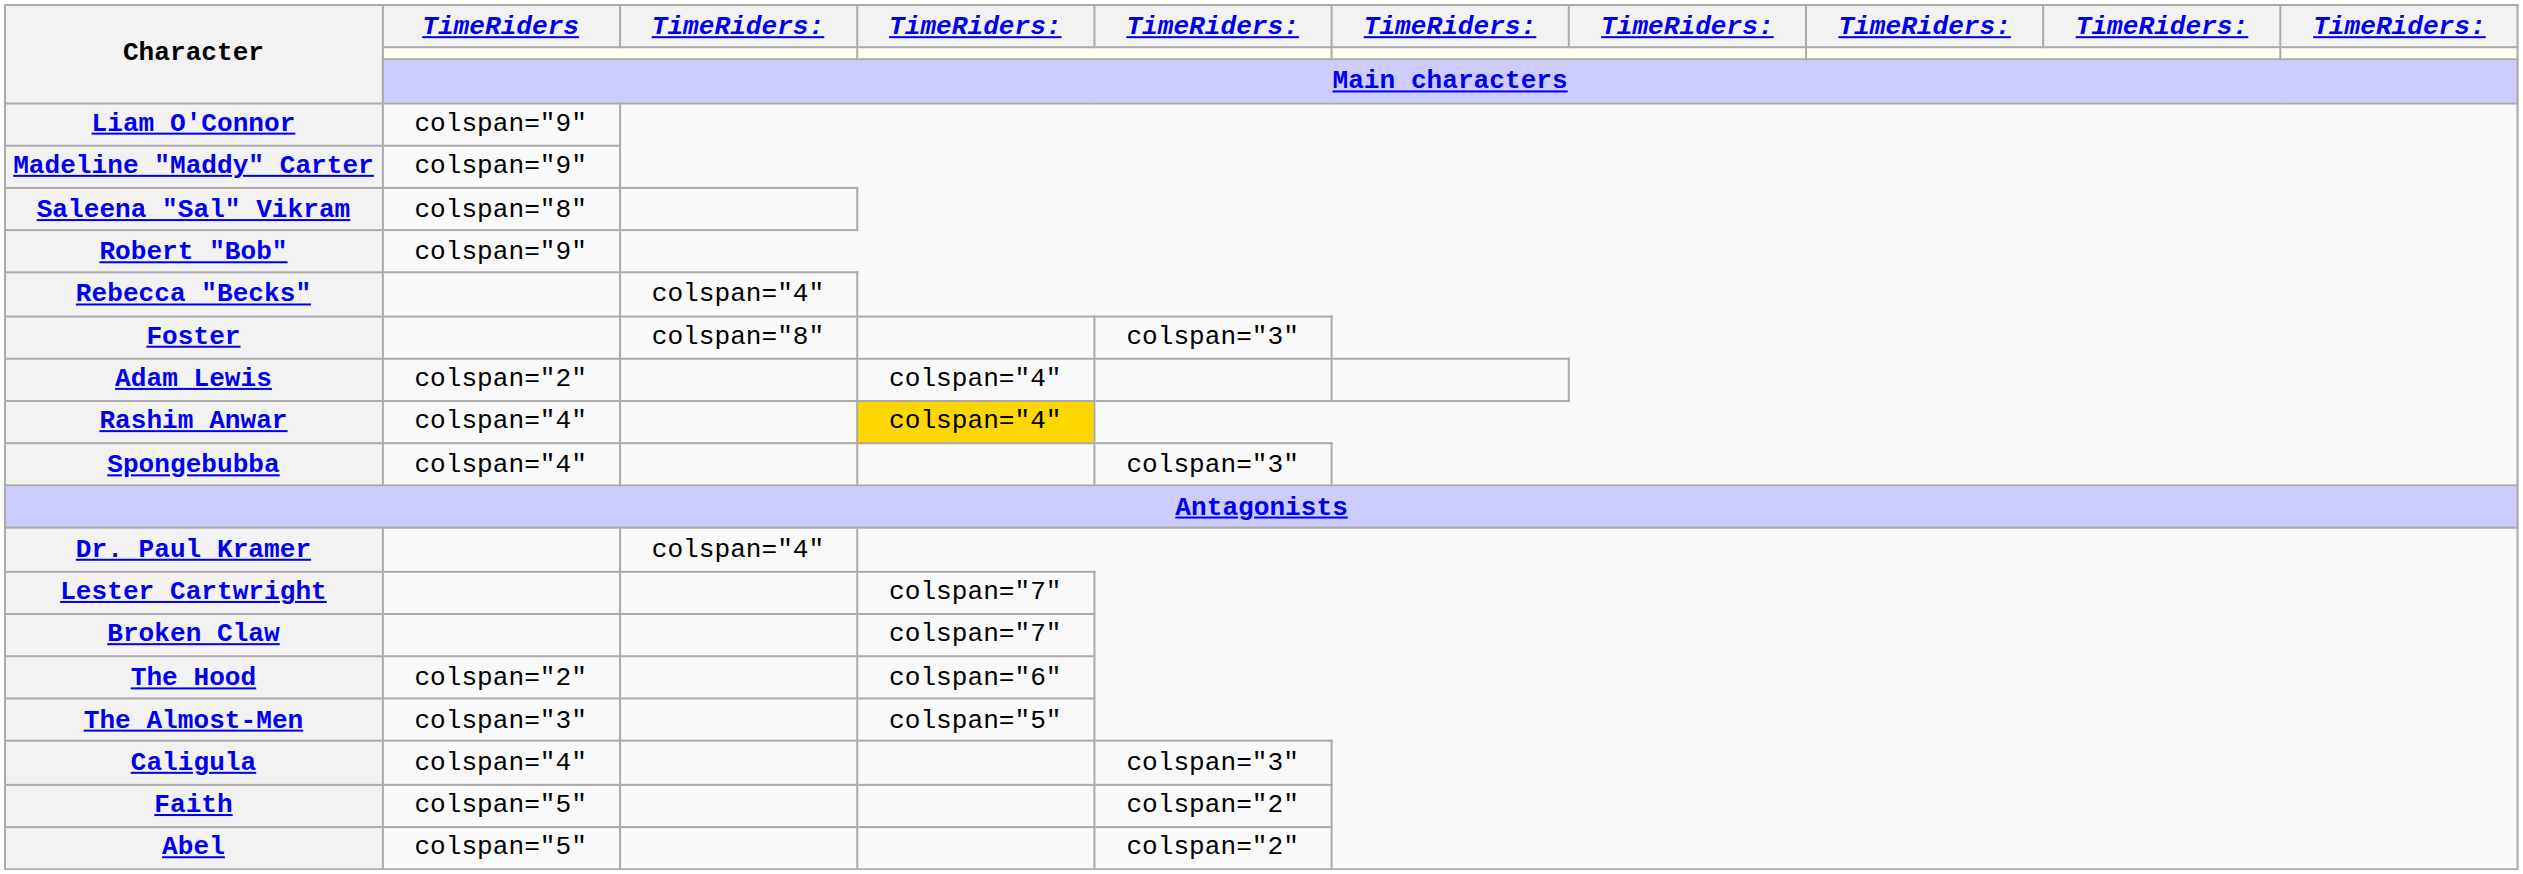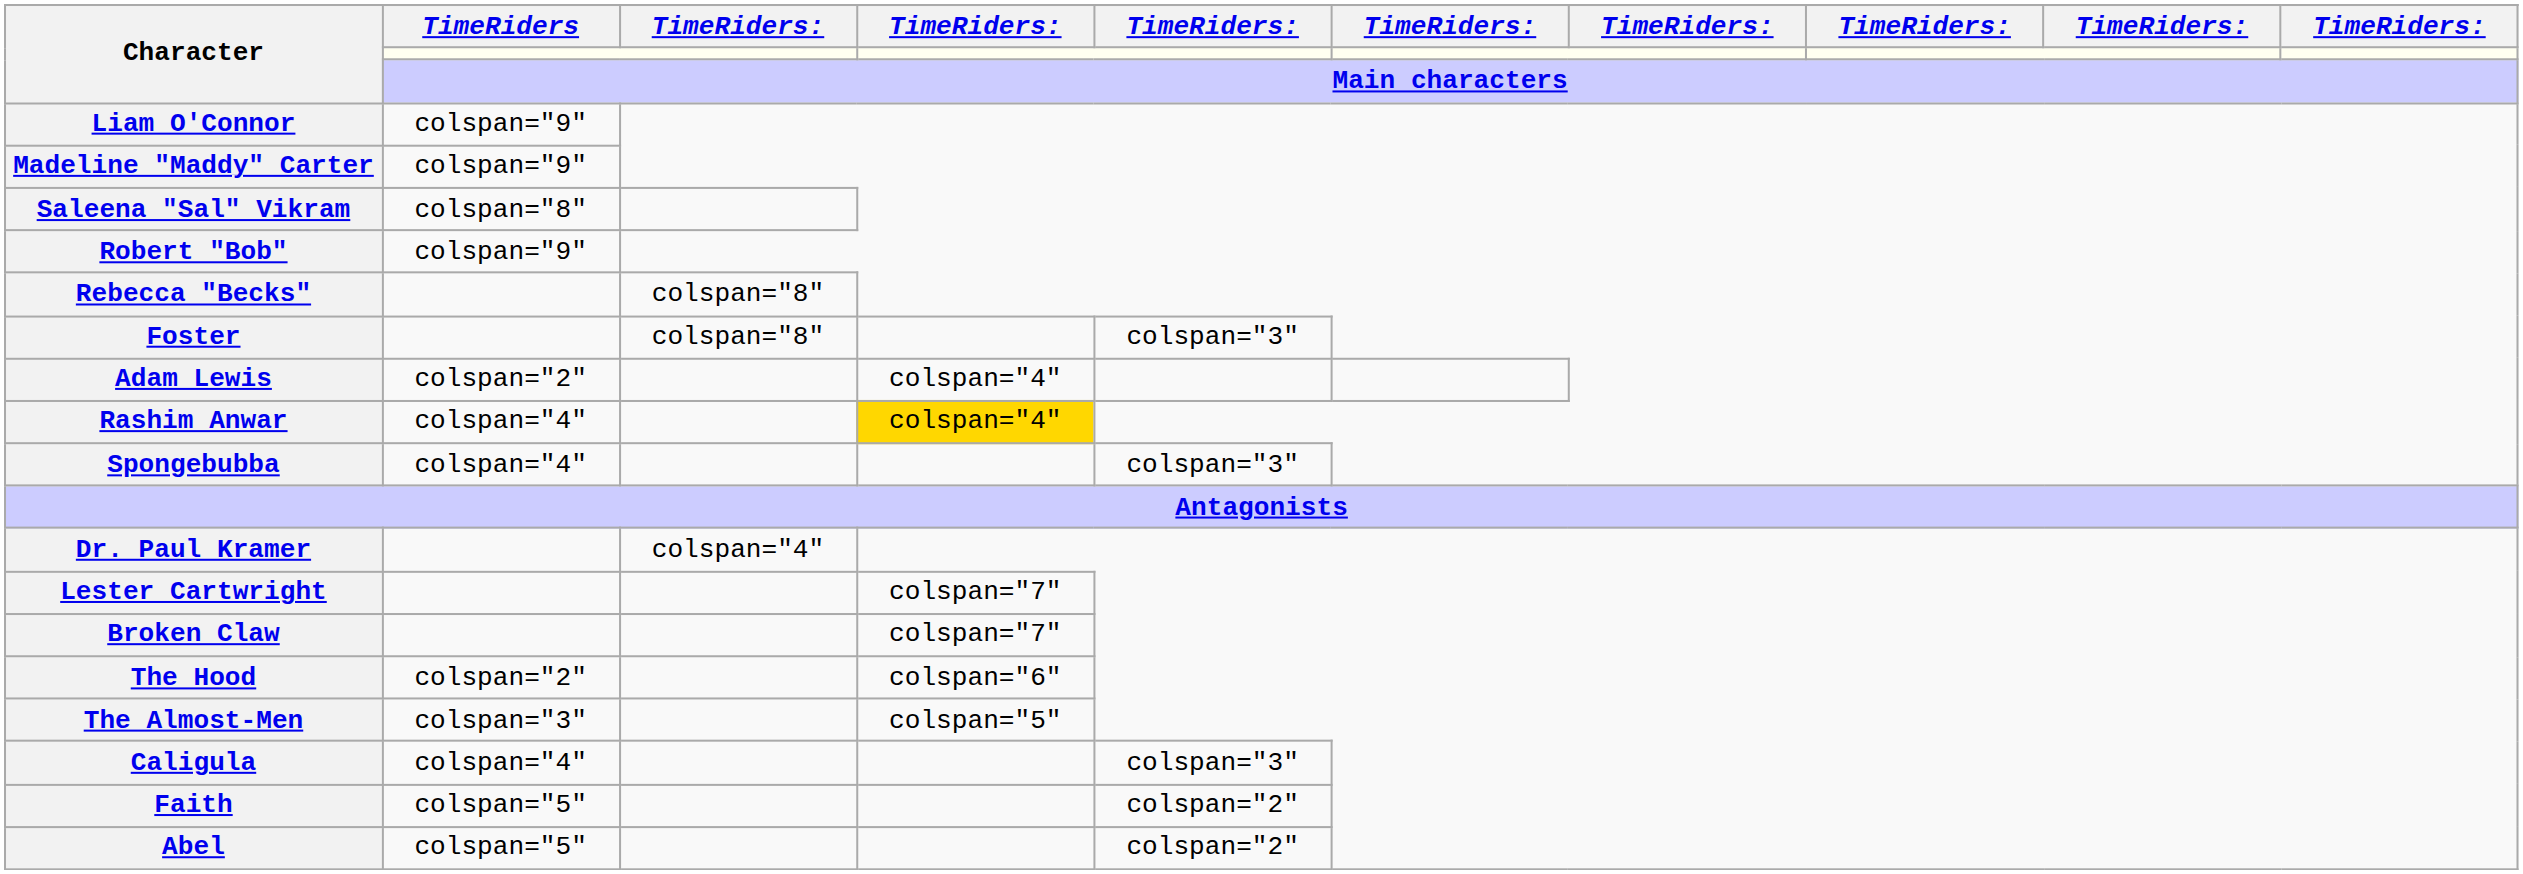(738, 294) colspan="4" -> (738, 294) colspan="8"
